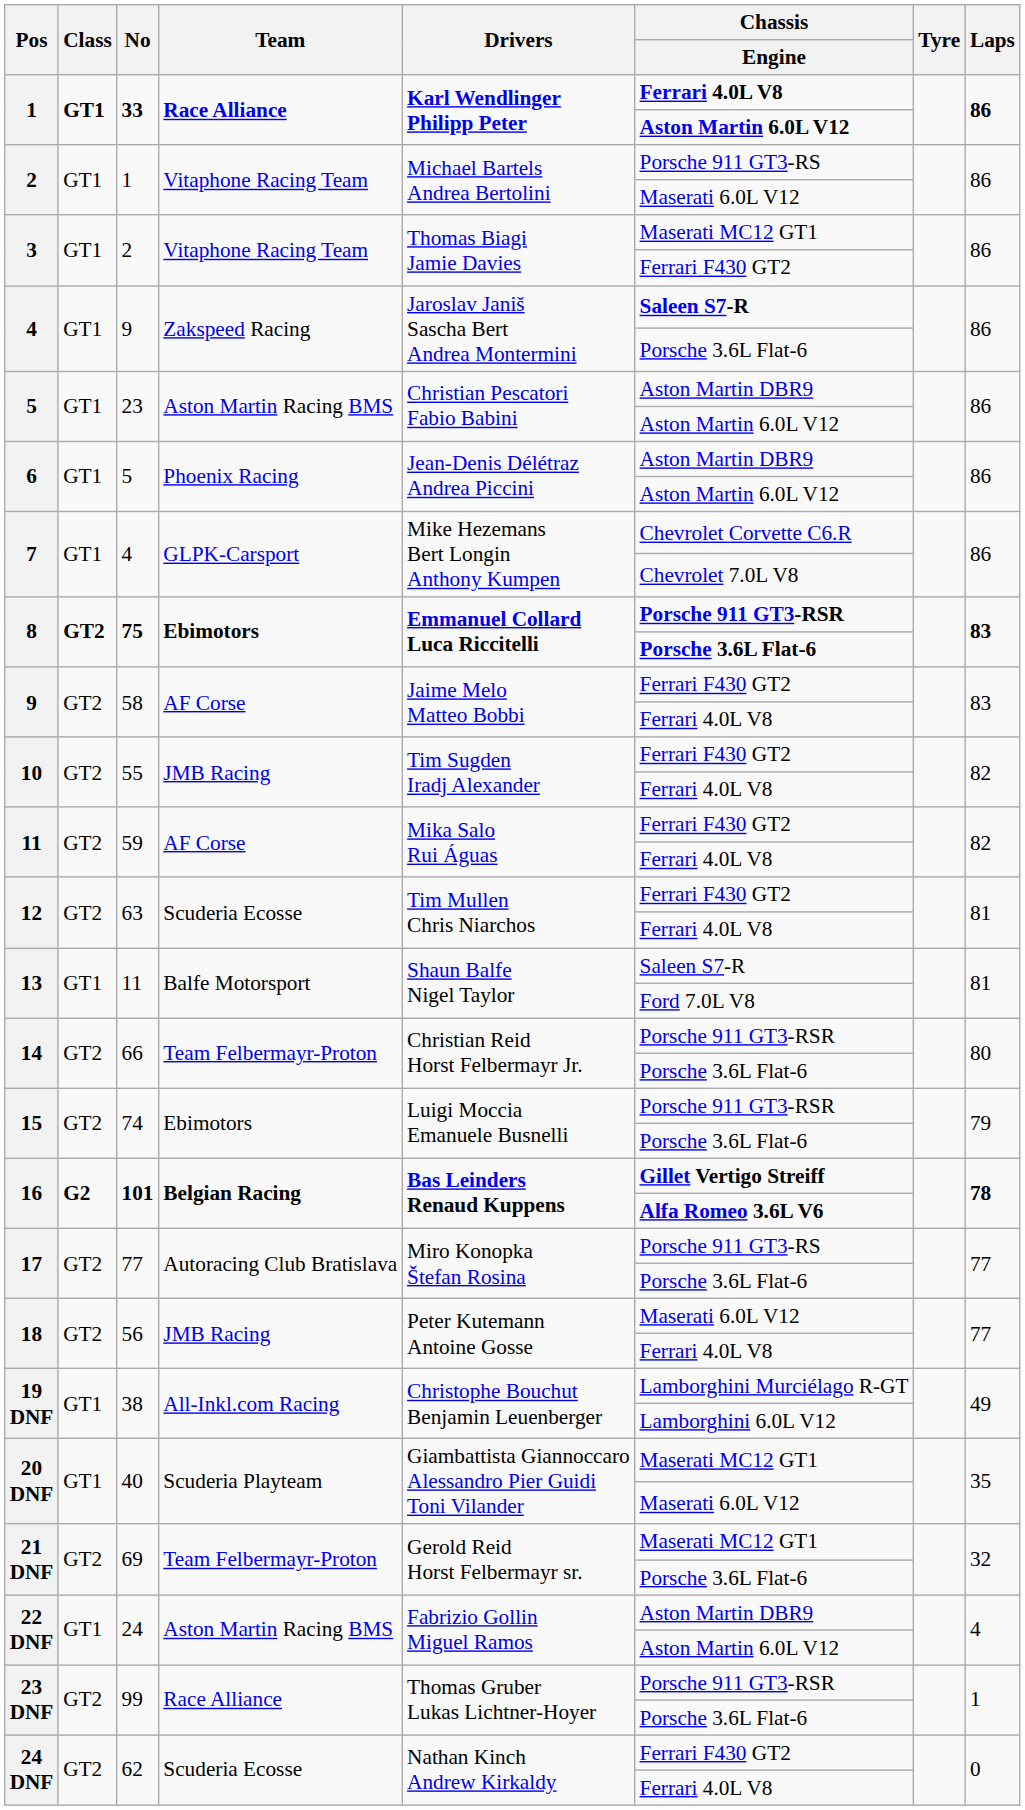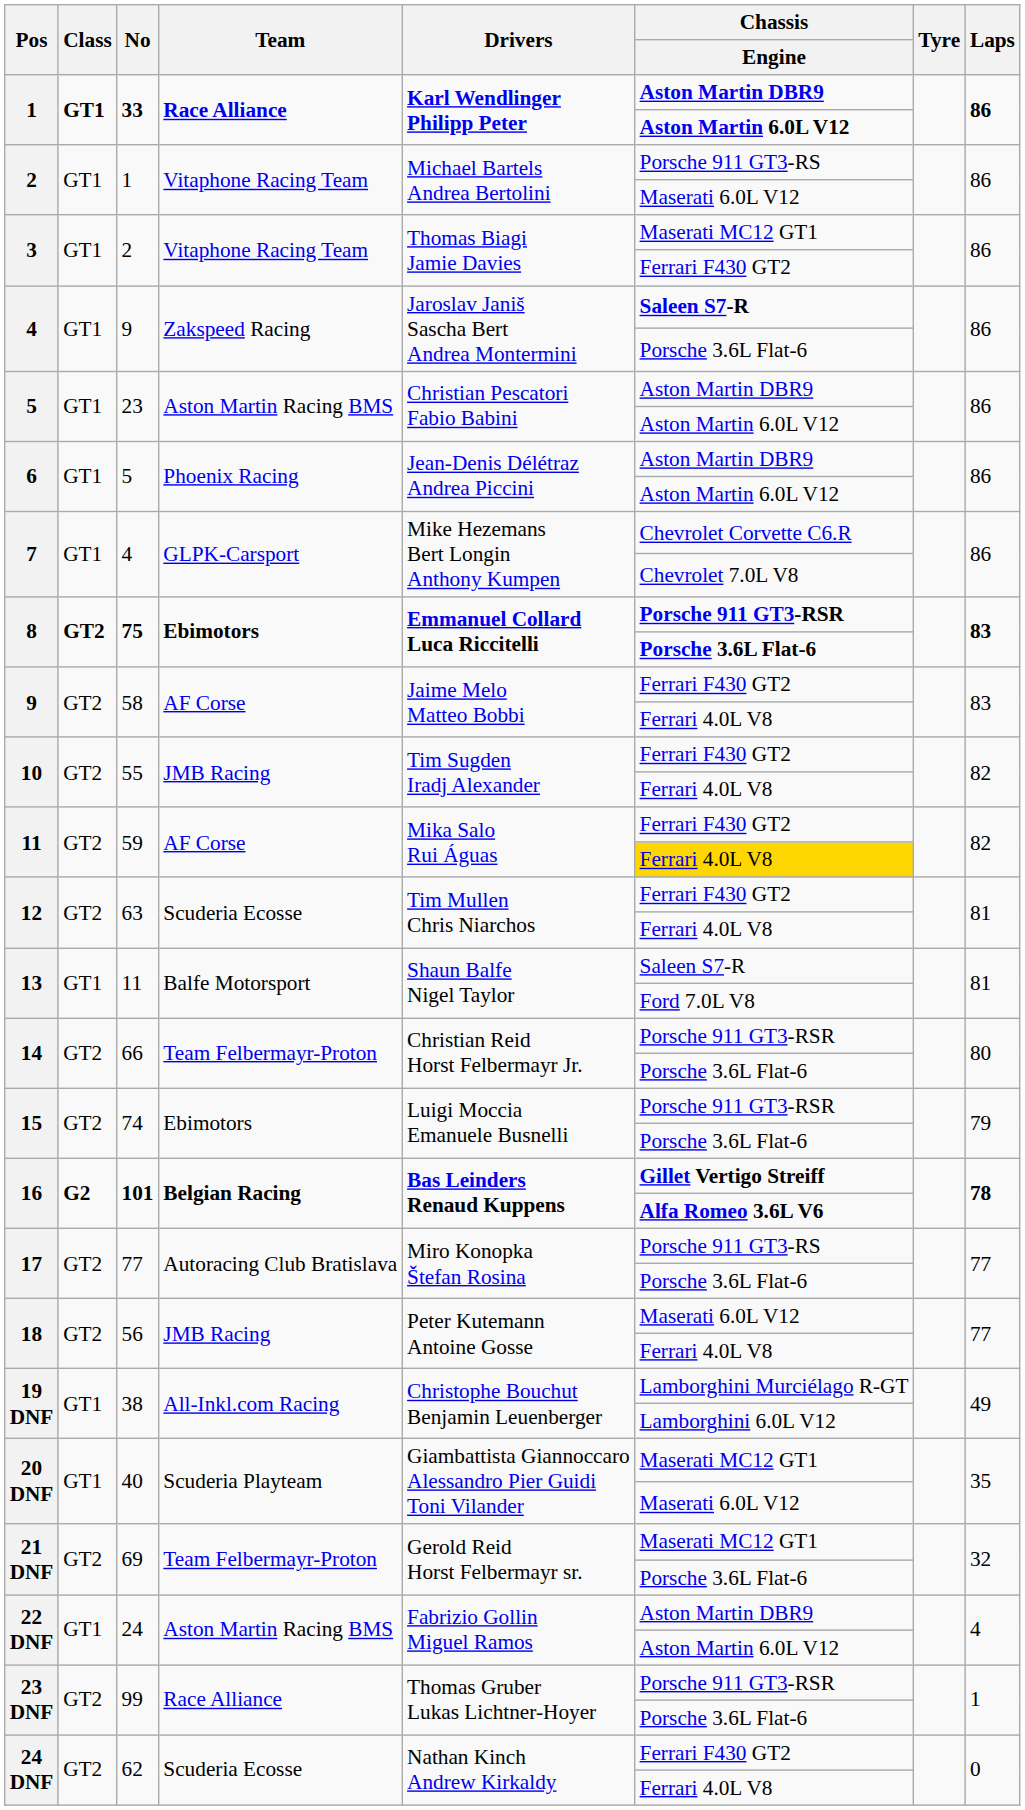(711, 92) Ferrari 4.0L V8 -> (732, 92) Aston Martin DBR9
(706, 859) no background -> (706, 859) gold background
